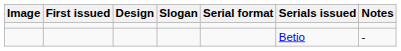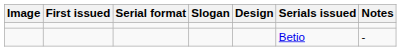columns swapped: (135, 13) <-> (238, 13)
